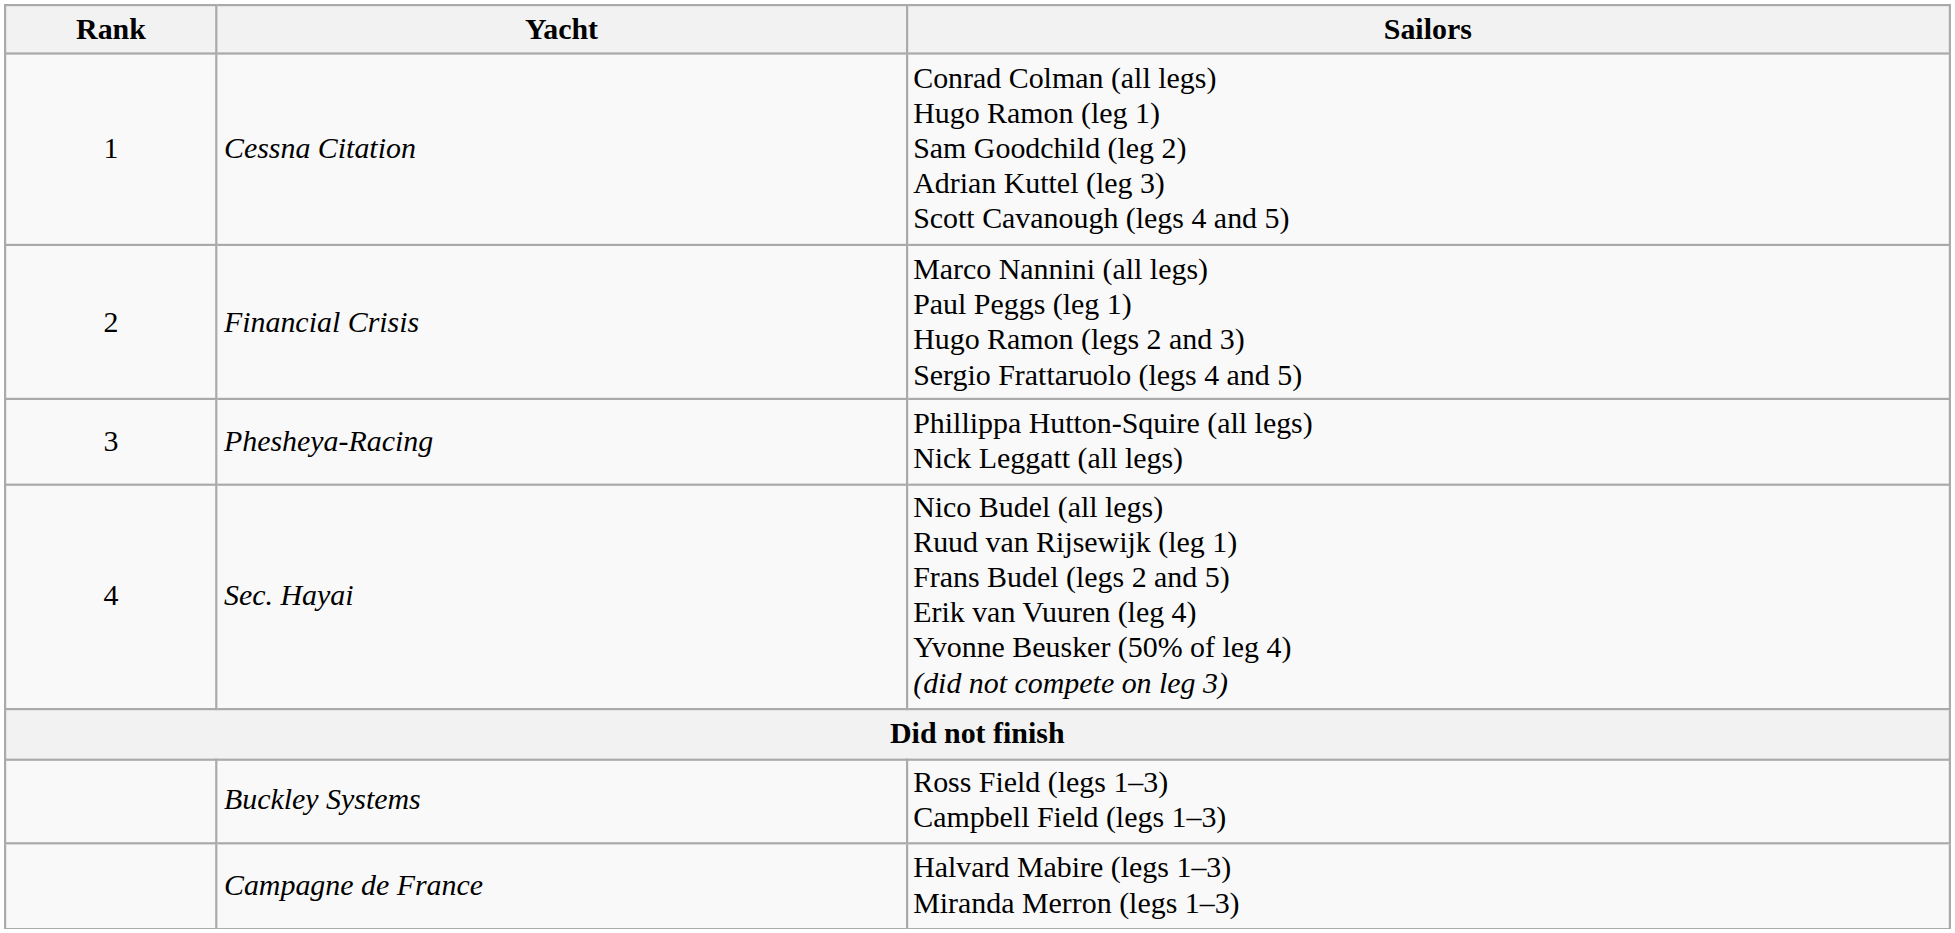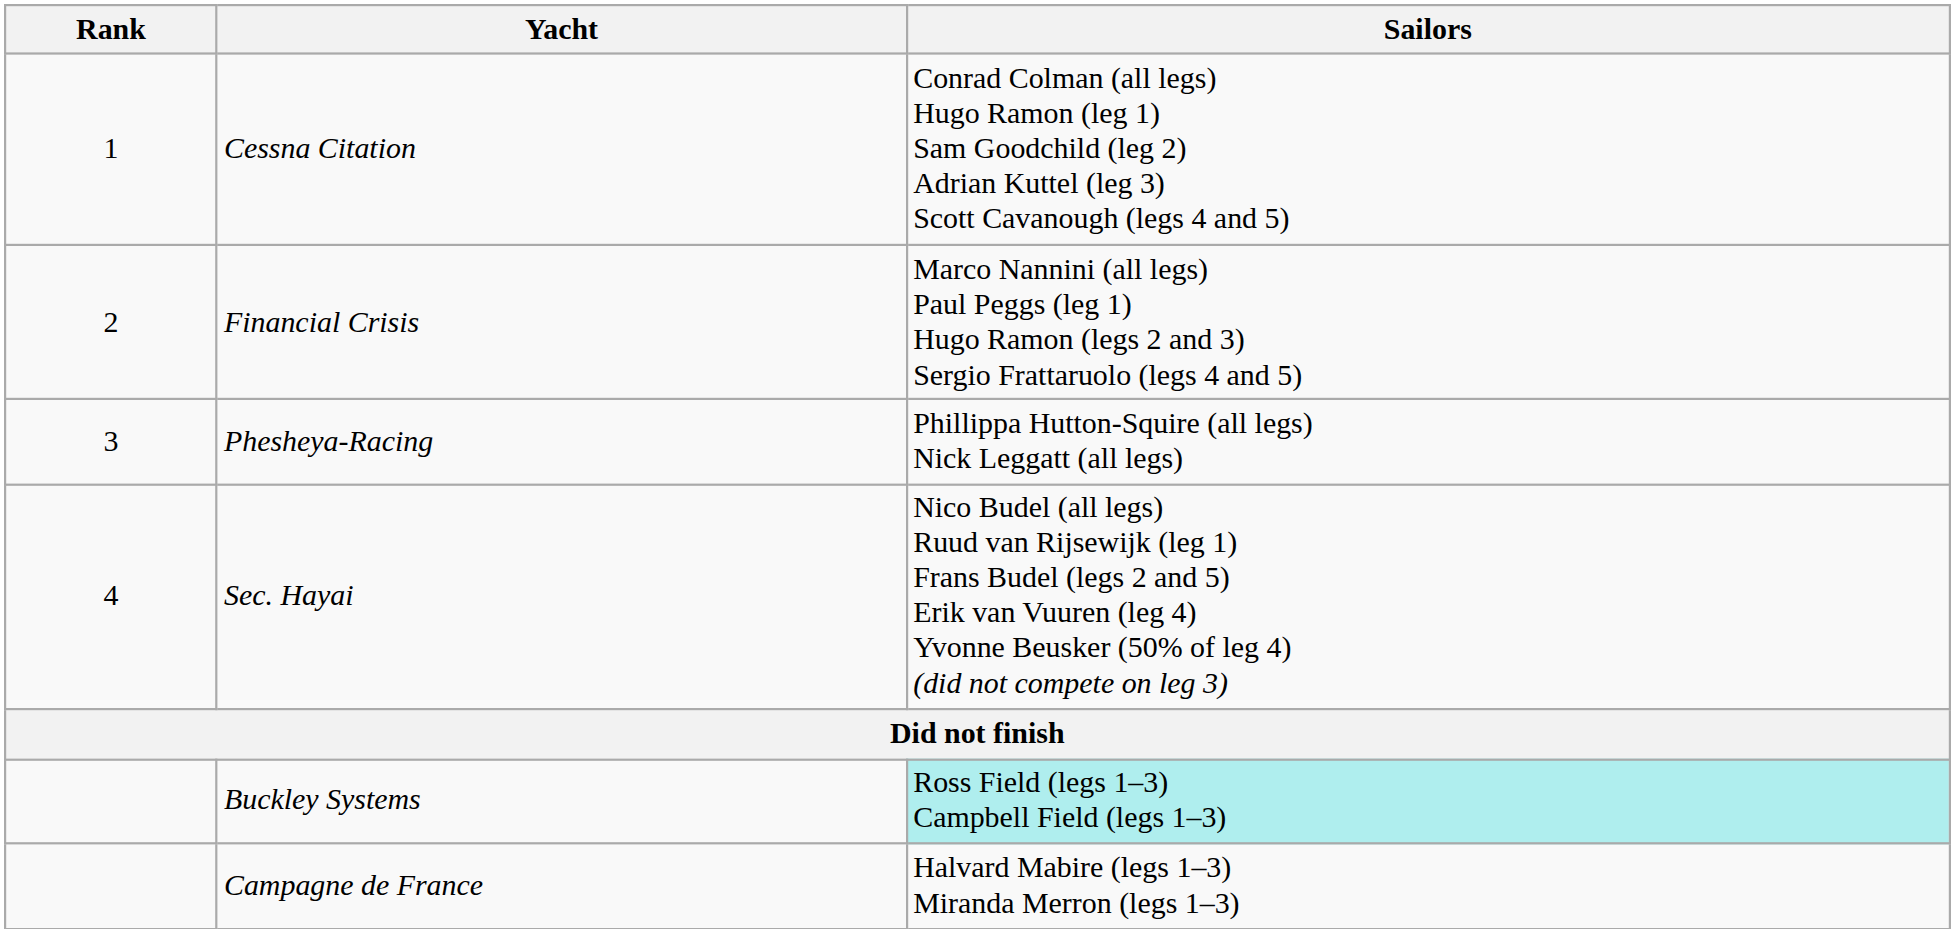(1070, 800) no background -> (1070, 800) paleturquoise background
